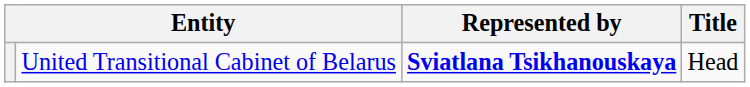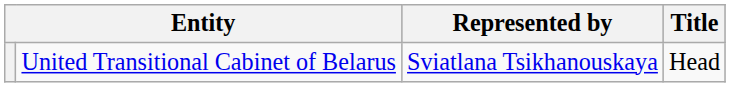(542, 61) bold -> (532, 61) normal
